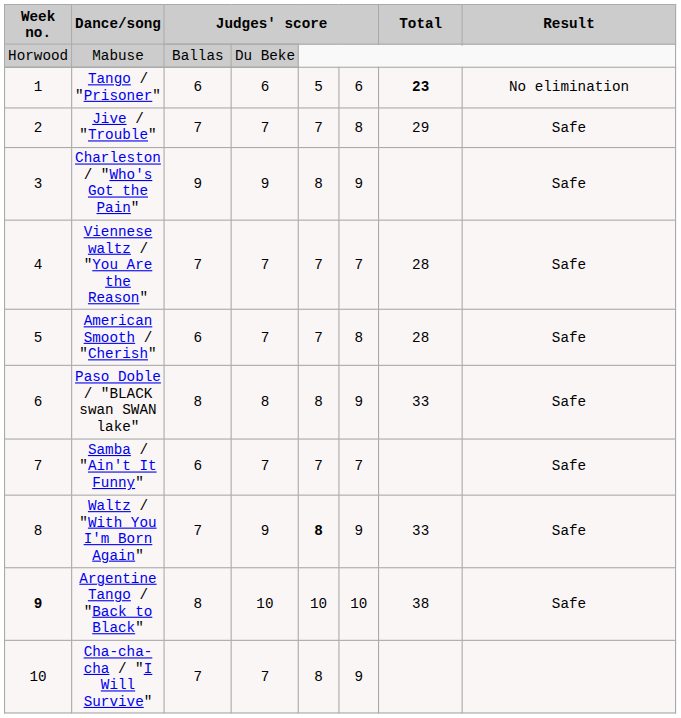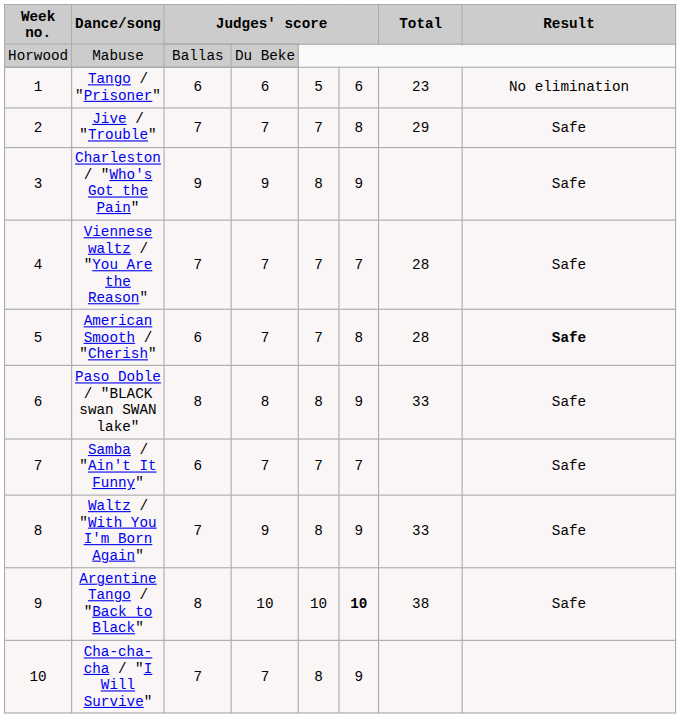(421, 88) bold -> (421, 88) normal
(569, 338) normal -> (569, 338) bold
(319, 531) bold -> (319, 531) normal
(38, 604) bold -> (38, 604) normal
(359, 604) normal -> (359, 604) bold
